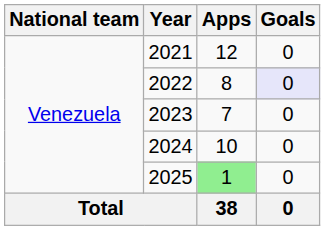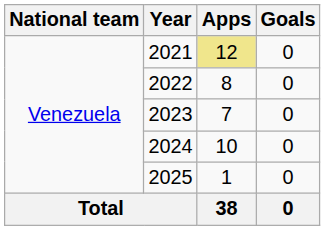(227, 51) no background -> (227, 51) khaki background
(288, 83) lavender background -> (288, 83) no background
(227, 177) lightgreen background -> (227, 177) no background
